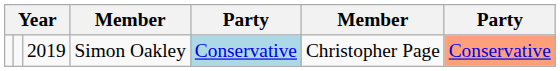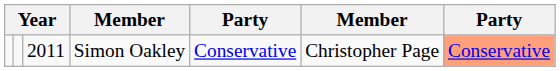(46, 50) 2019 -> (46, 50) 2011
(246, 50) lightblue background -> (245, 50) no background
